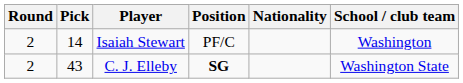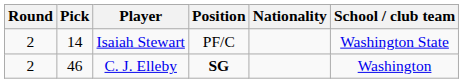(395, 41) Washington -> (395, 41) Washington State
(75, 66) 43 -> (75, 66) 46
(395, 66) Washington State -> (395, 66) Washington
